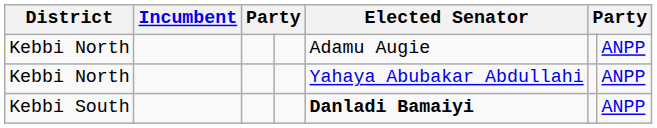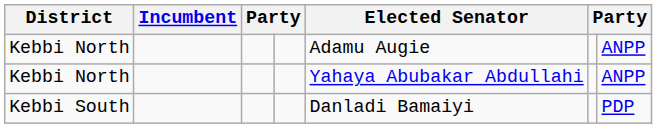(392, 108) bold -> (392, 108) normal
(623, 108) ANPP -> (618, 108) PDP
